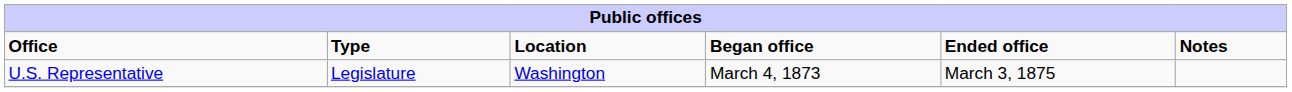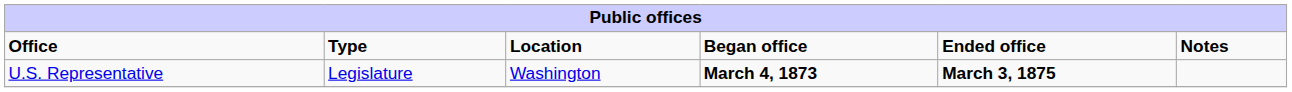(765, 73) normal -> (760, 73) bold
(1000, 73) normal -> (999, 73) bold
